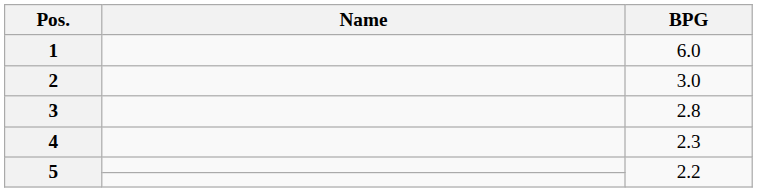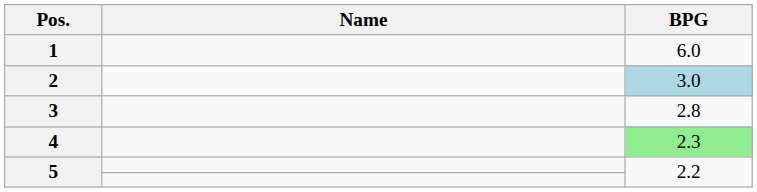(689, 80) no background -> (689, 80) lightblue background
(689, 141) no background -> (689, 141) lightgreen background
